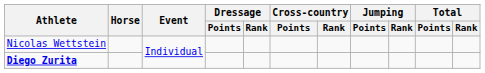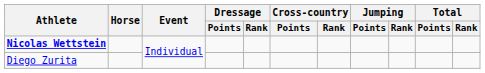(56, 44) normal -> (56, 44) bold
(42, 60) bold -> (42, 60) normal
